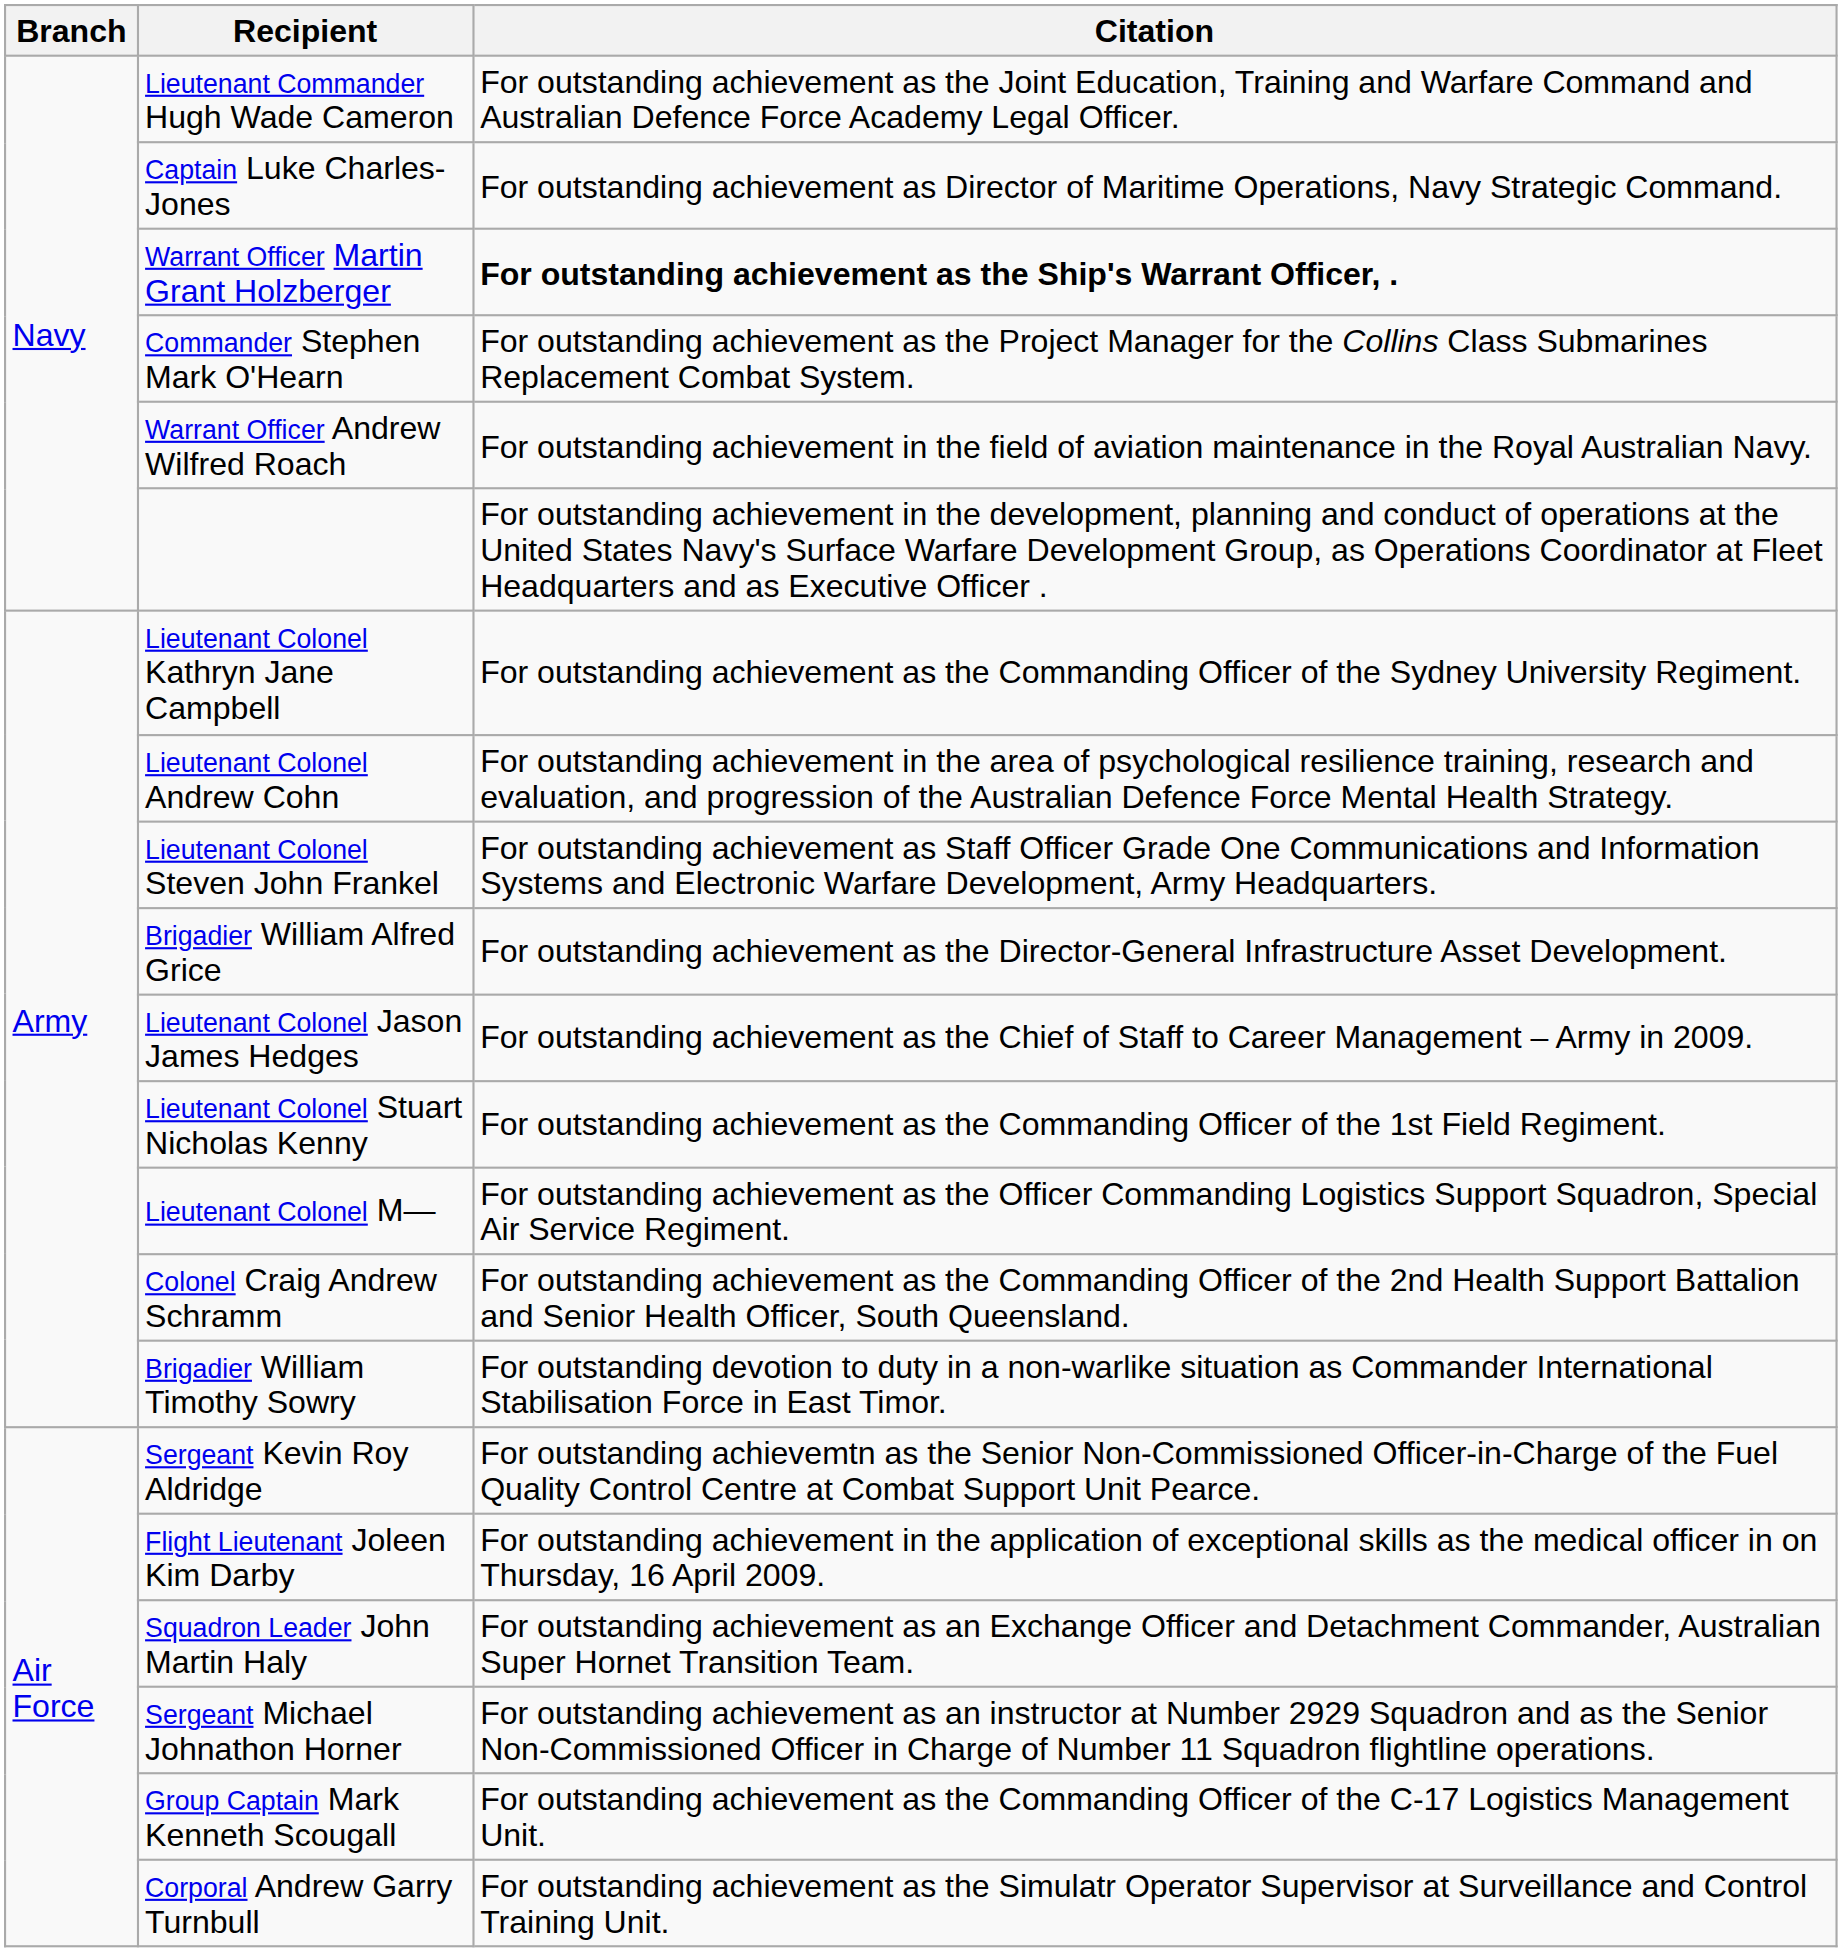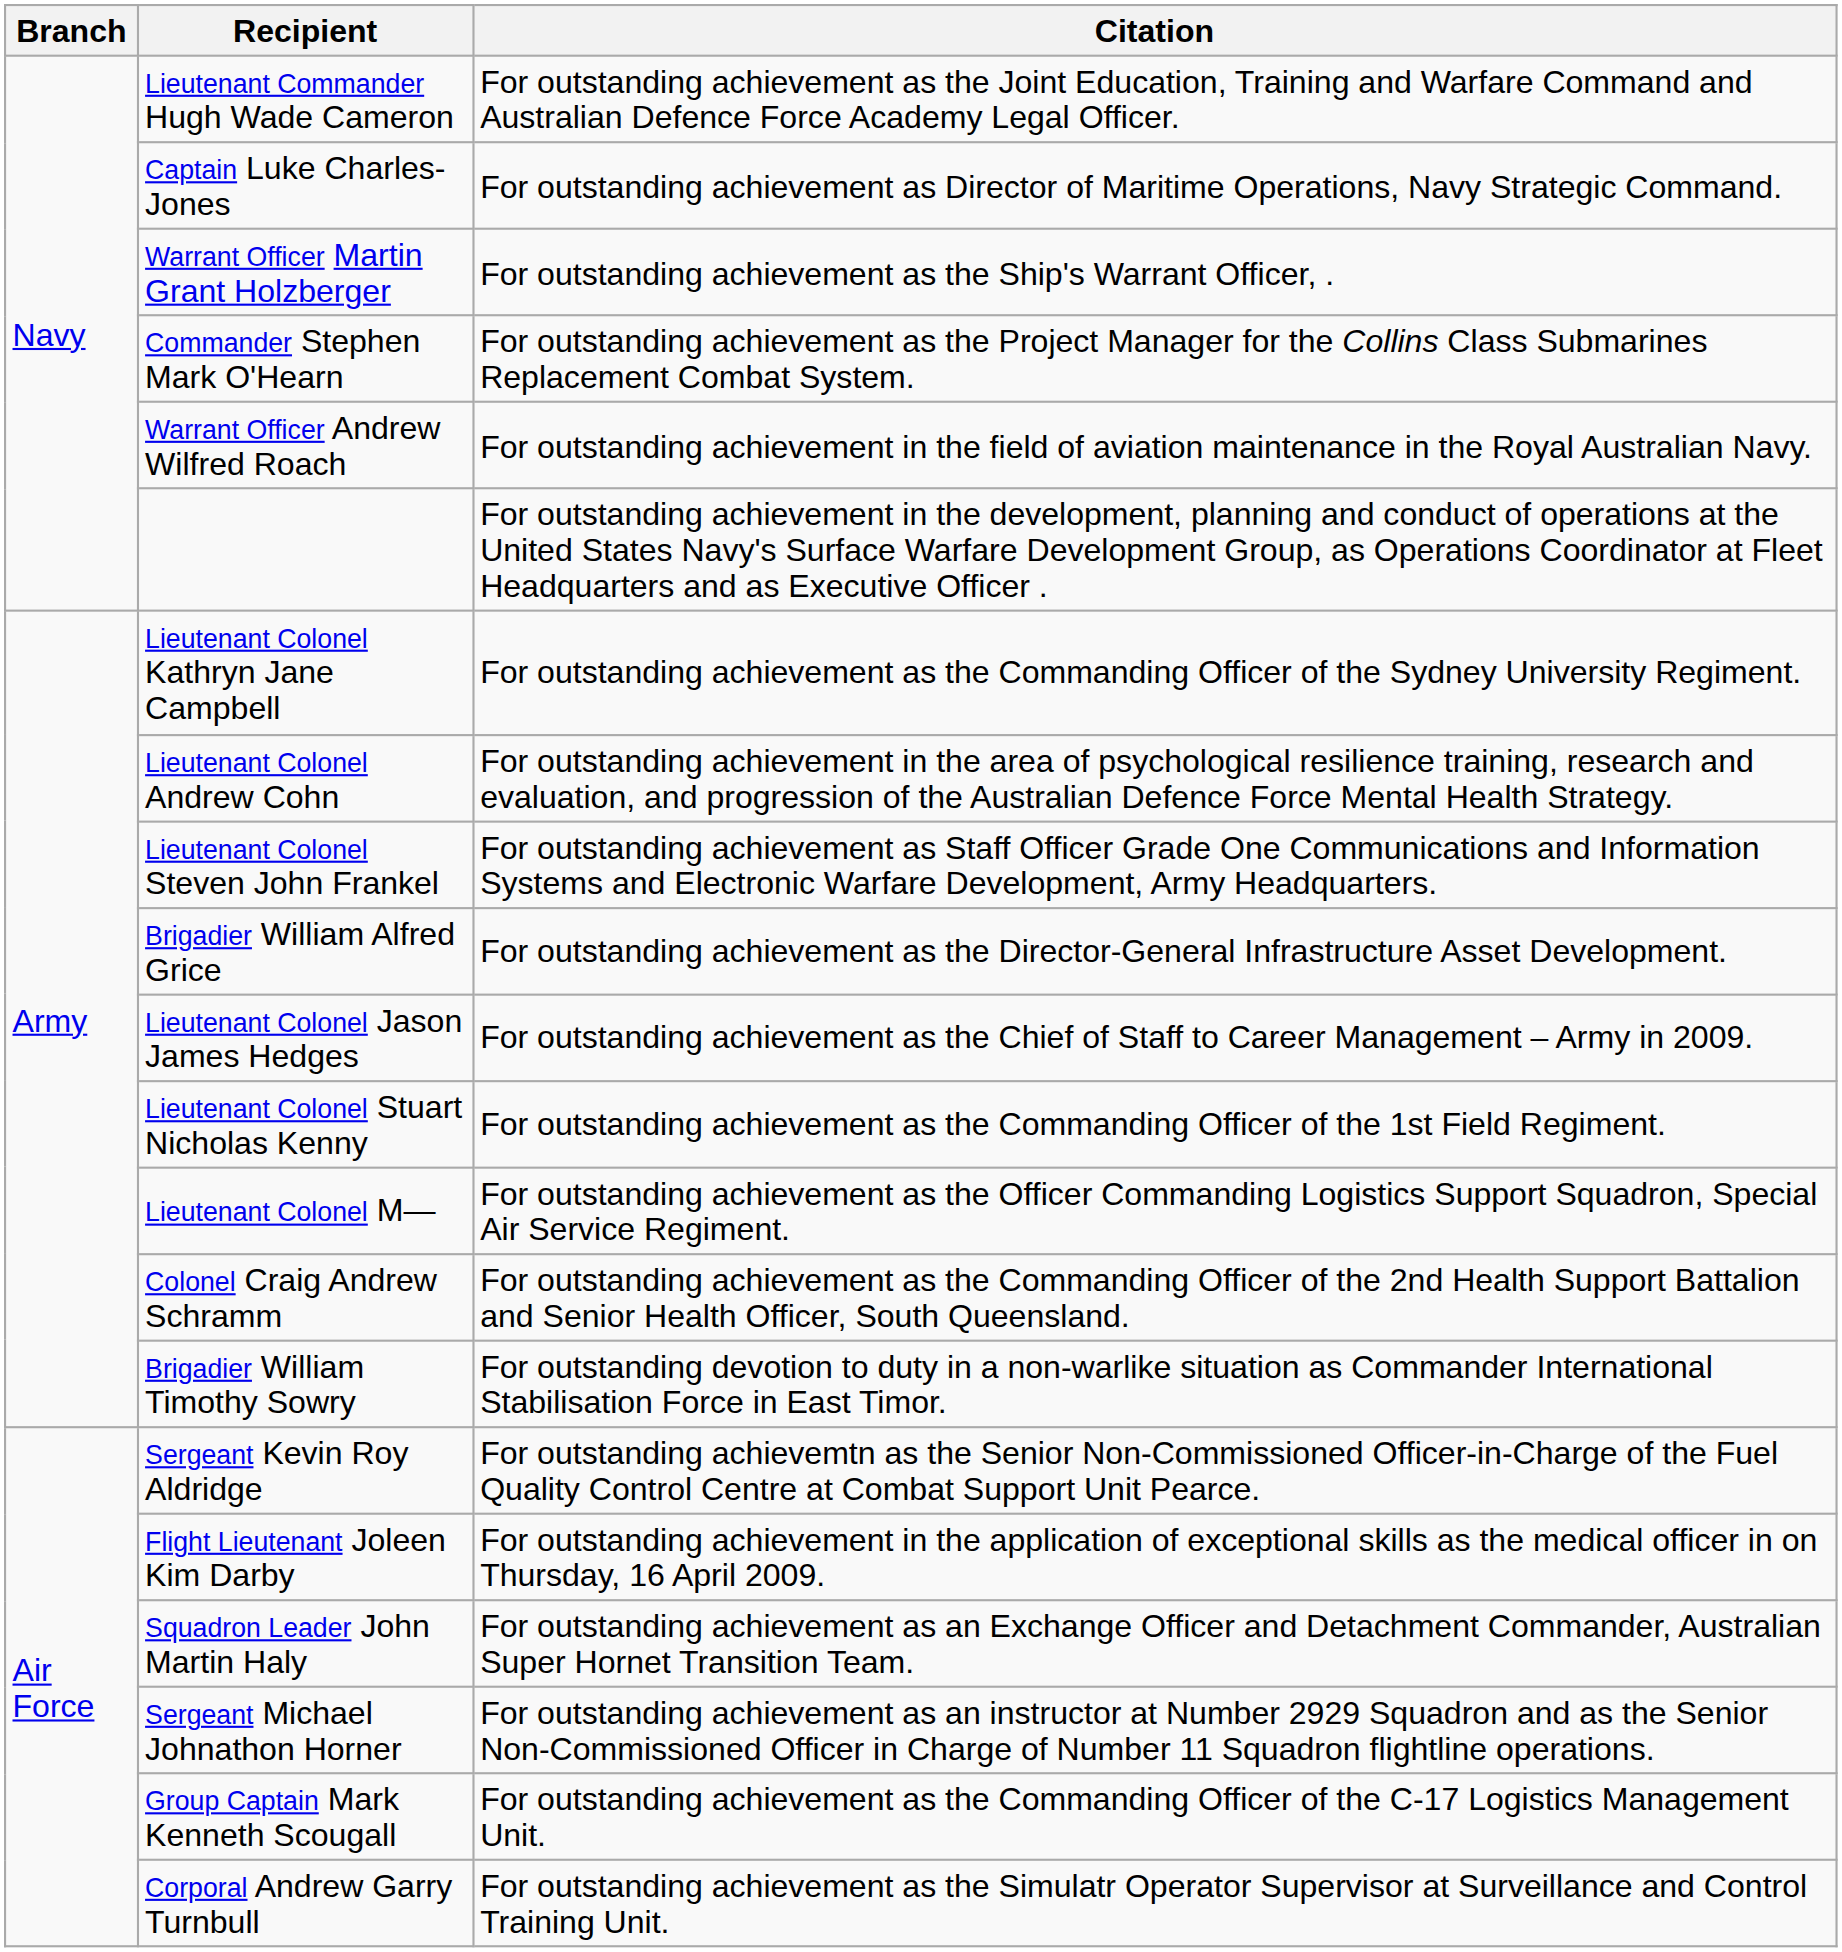(939, 273) bold -> (907, 273) normal
